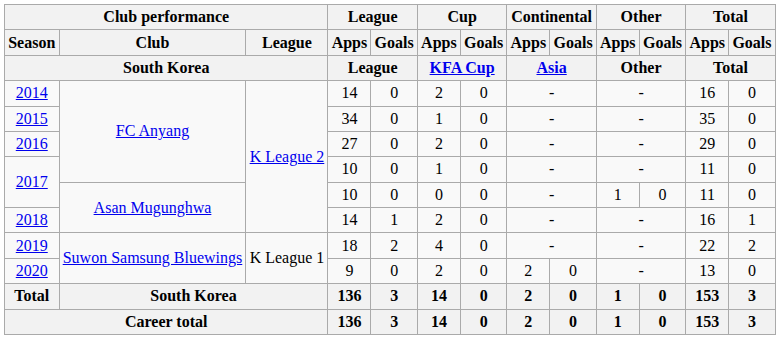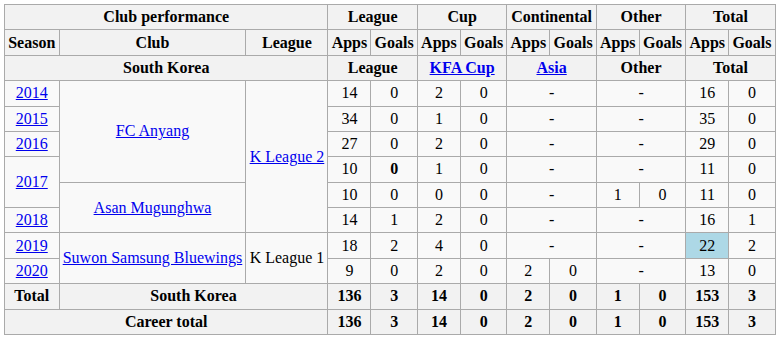(394, 169) normal -> (394, 169) bold
(707, 245) no background -> (707, 245) lightblue background
